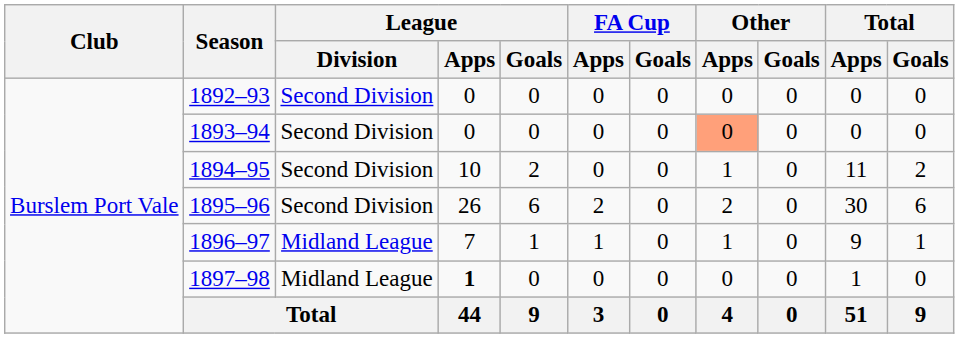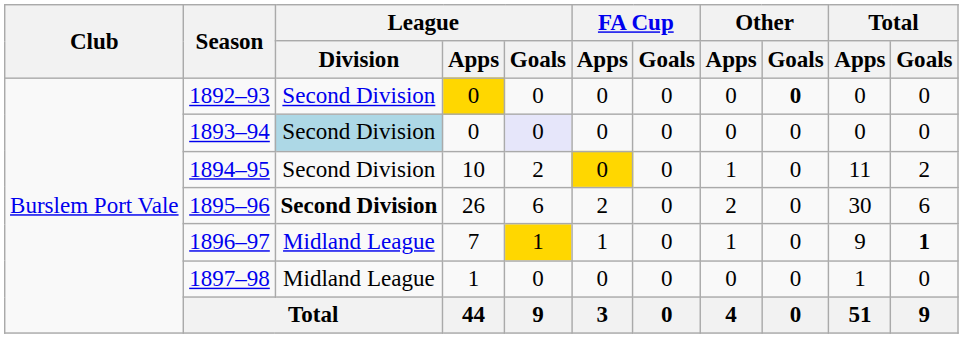(470, 95) no background -> (474, 95) gold background
(792, 95) normal -> (796, 95) bold
(357, 132) no background -> (359, 132) lightblue background
(534, 132) no background -> (538, 132) lavender background
(727, 132) lightsalmon background -> (731, 132) no background
(598, 168) no background -> (602, 168) gold background
(357, 205) normal -> (359, 205) bold
(534, 242) no background -> (538, 242) gold background
(920, 242) normal -> (924, 242) bold
(470, 278) bold -> (474, 278) normal
